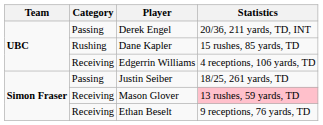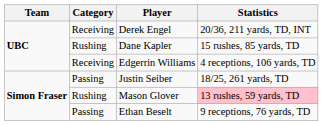(88, 29) Passing -> (93, 29) Receiving
(93, 95) Receiving -> (89, 95) Rushing
(93, 112) Receiving -> (88, 112) Passing
